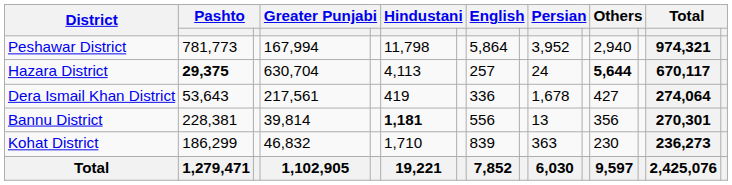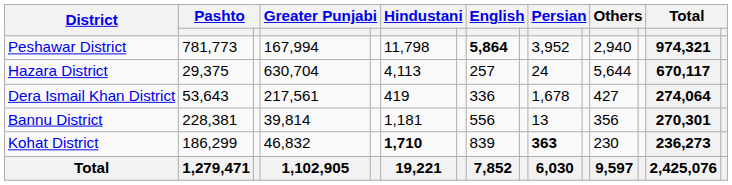(489, 47) normal -> (489, 47) bold
(205, 71) bold -> (205, 71) normal
(612, 71) bold -> (612, 71) normal
(403, 119) bold -> (403, 119) normal
(403, 144) normal -> (403, 144) bold
(544, 144) normal -> (544, 144) bold
